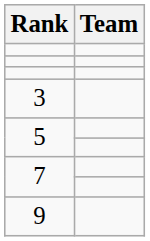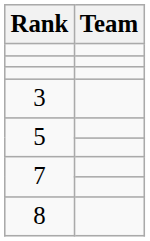(39, 215) 9 -> (39, 215) 8
